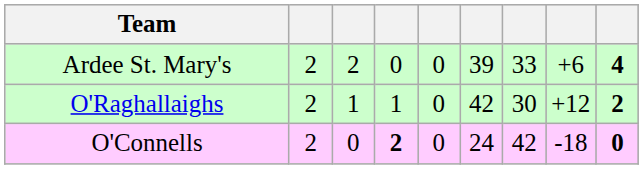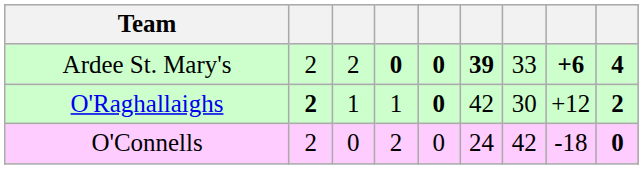(396, 63) normal -> (396, 63) bold
(439, 63) normal -> (439, 63) bold
(481, 63) normal -> (481, 63) bold
(571, 63) normal -> (571, 63) bold
(311, 103) normal -> (311, 103) bold
(439, 103) normal -> (439, 103) bold
(396, 143) bold -> (396, 143) normal
